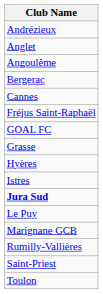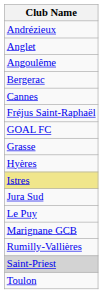(18, 180) no background -> (18, 180) khaki background
(27, 197) bold -> (25, 197) normal
(31, 264) no background -> (31, 264) lightgrey background
